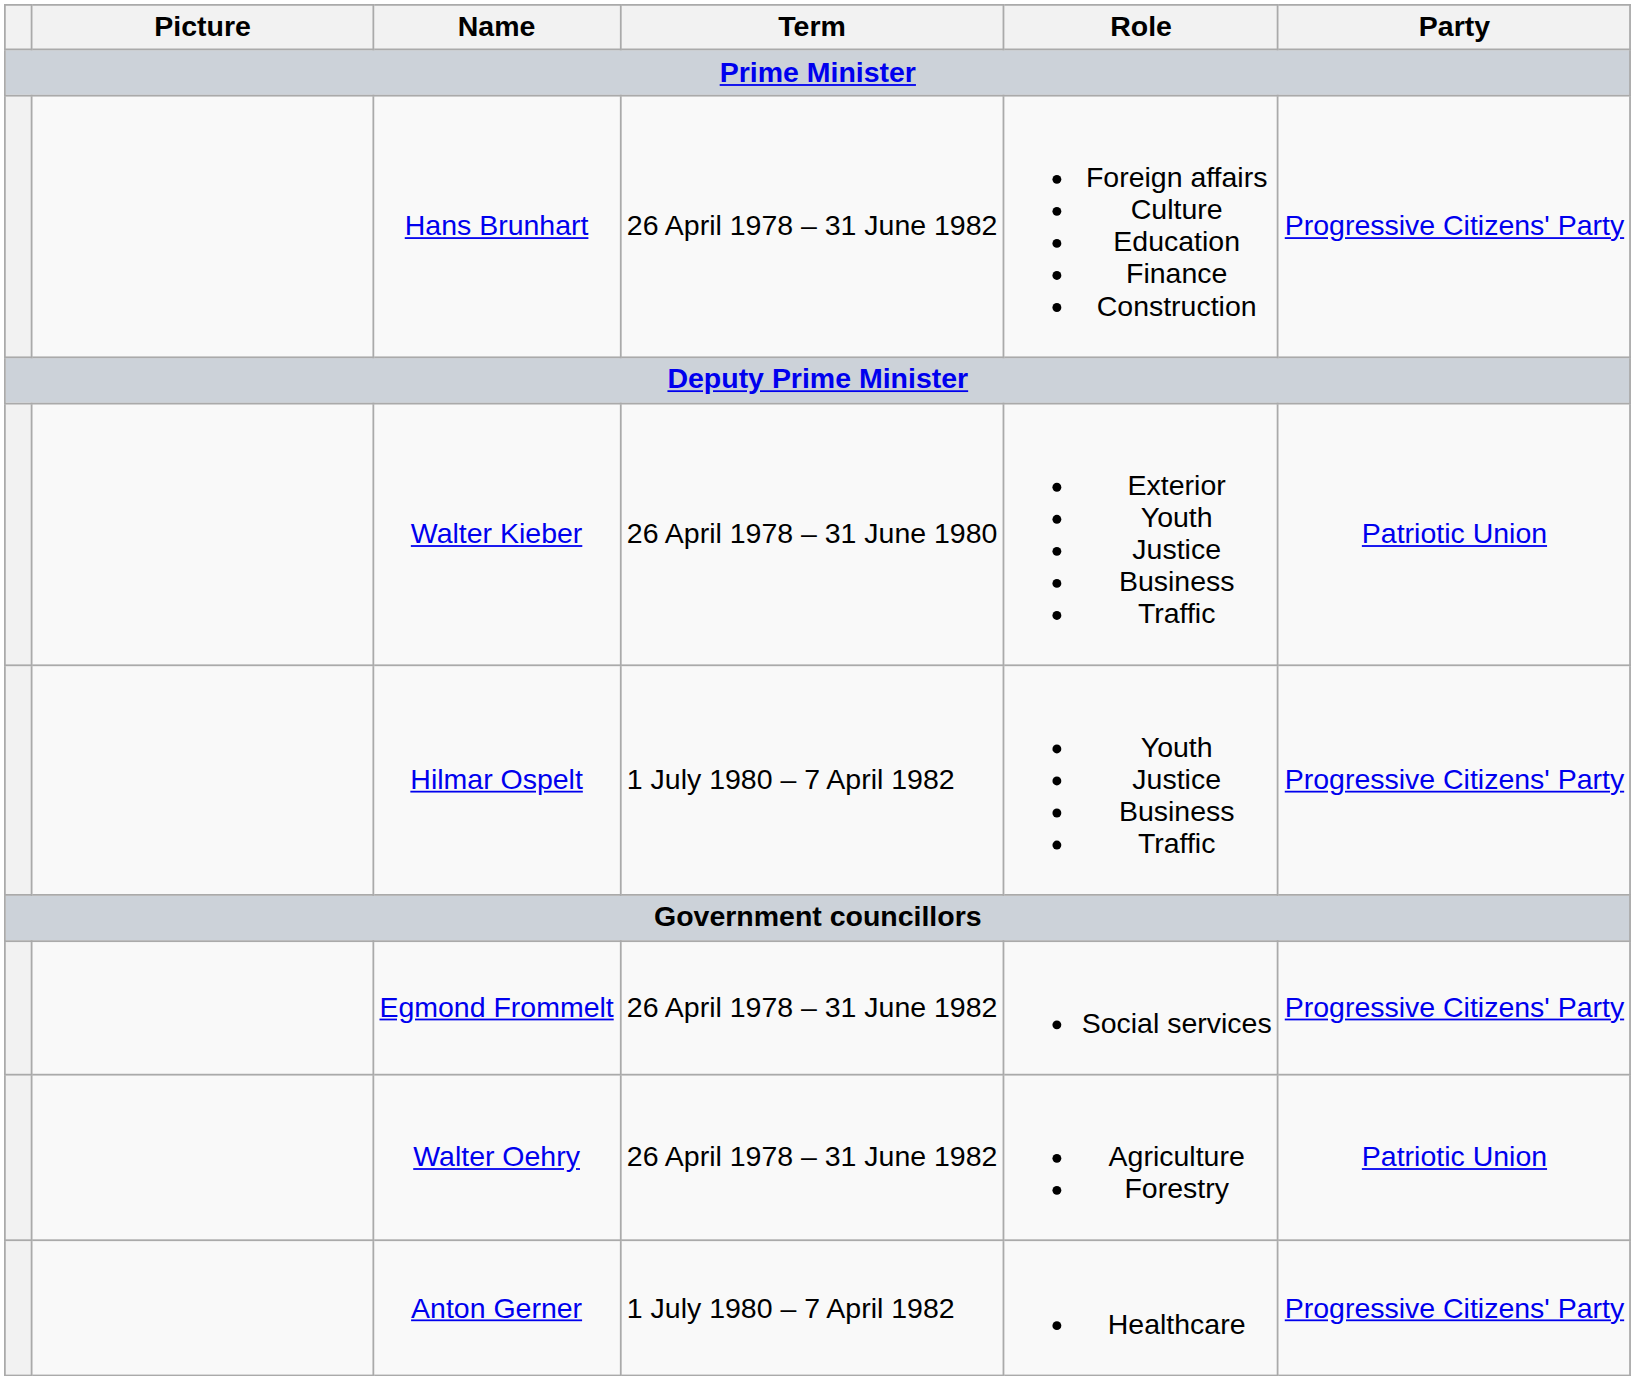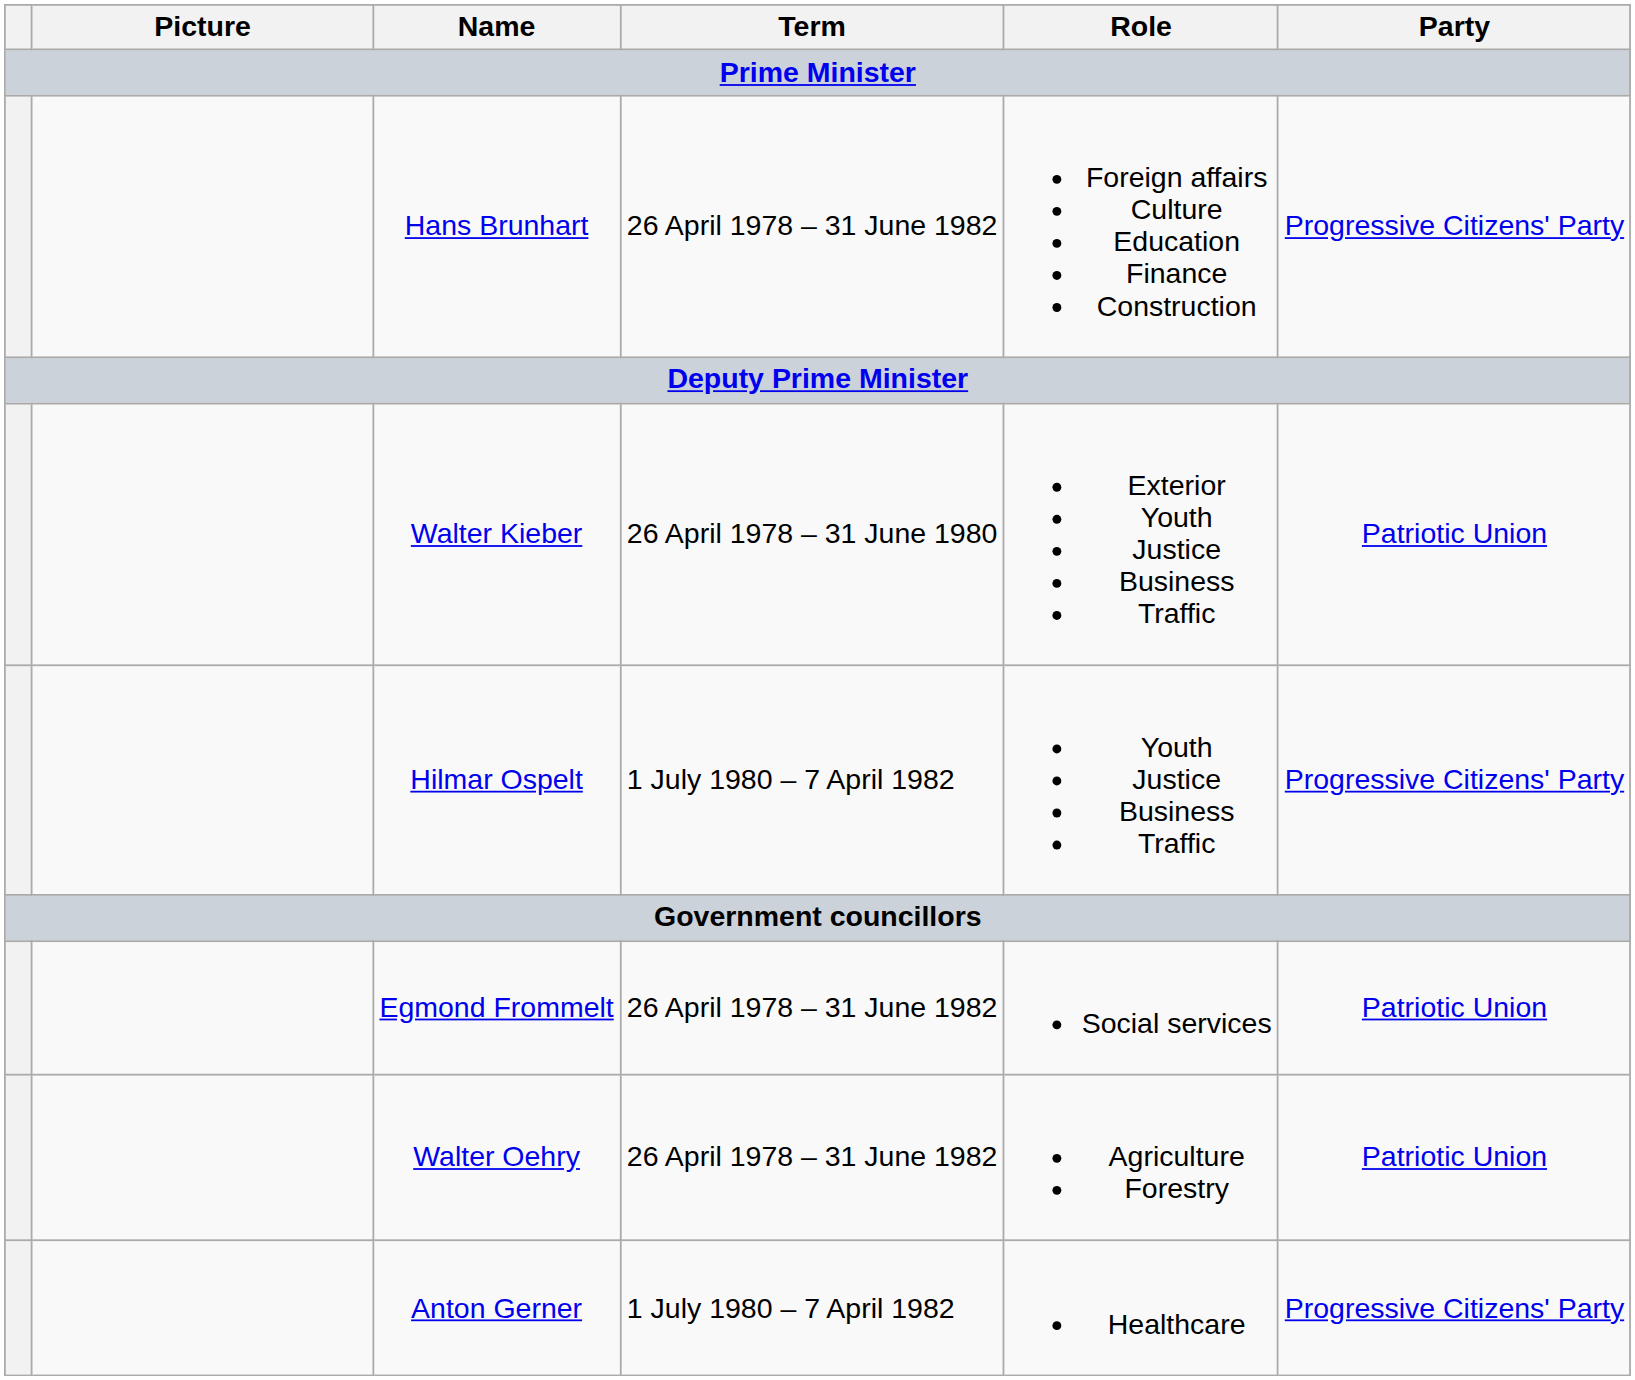(1454, 1007) Progressive Citizens' Party -> (1454, 1007) Patriotic Union
